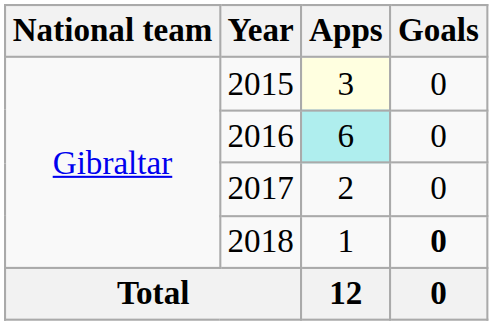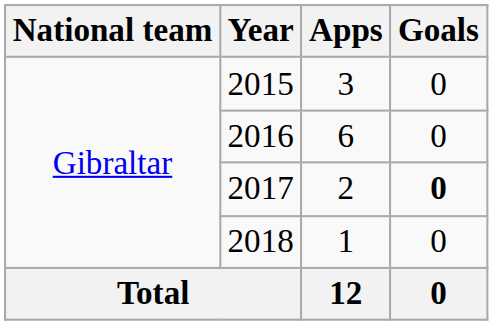(346, 83) lightyellow background -> (346, 83) no background
(346, 135) paleturquoise background -> (346, 135) no background
(438, 188) normal -> (438, 188) bold
(438, 240) bold -> (438, 240) normal
